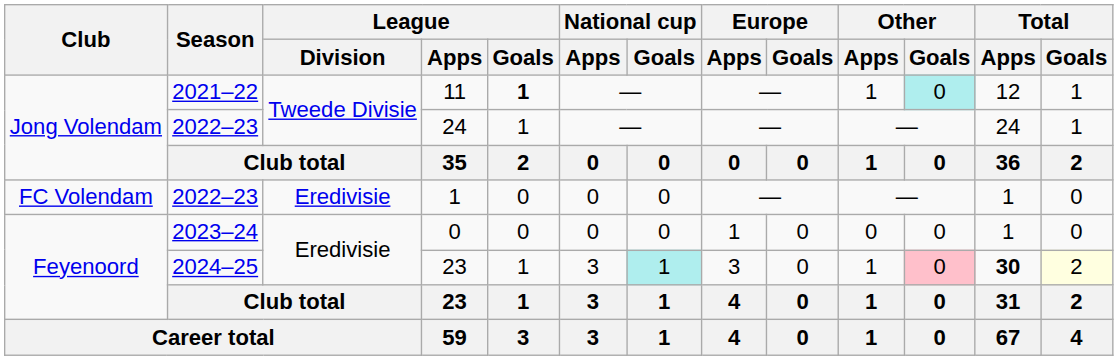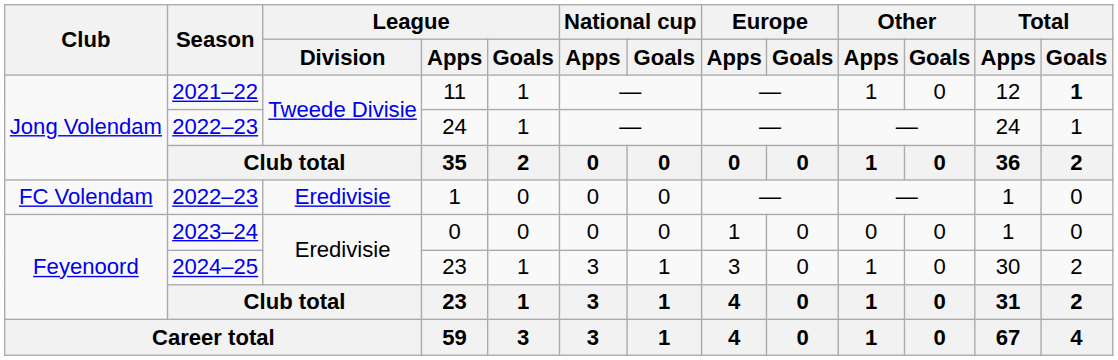(523, 92) bold -> (523, 92) normal
(940, 92) paleturquoise background -> (940, 92) no background
(1077, 92) normal -> (1077, 92) bold
(664, 267) paleturquoise background -> (664, 267) no background
(940, 267) pink background -> (940, 267) no background
(1008, 267) bold -> (1008, 267) normal
(1077, 267) lightyellow background -> (1077, 267) no background
